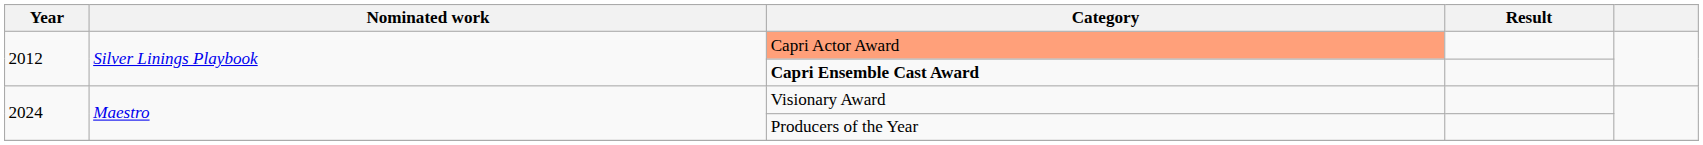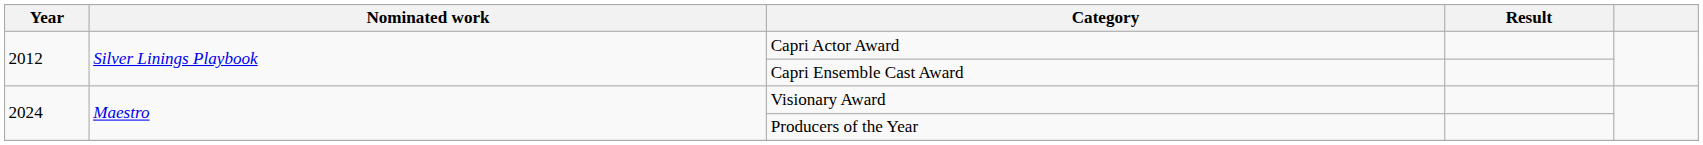(835, 45) lightsalmon background -> (835, 45) no background
(875, 72) bold -> (867, 72) normal
